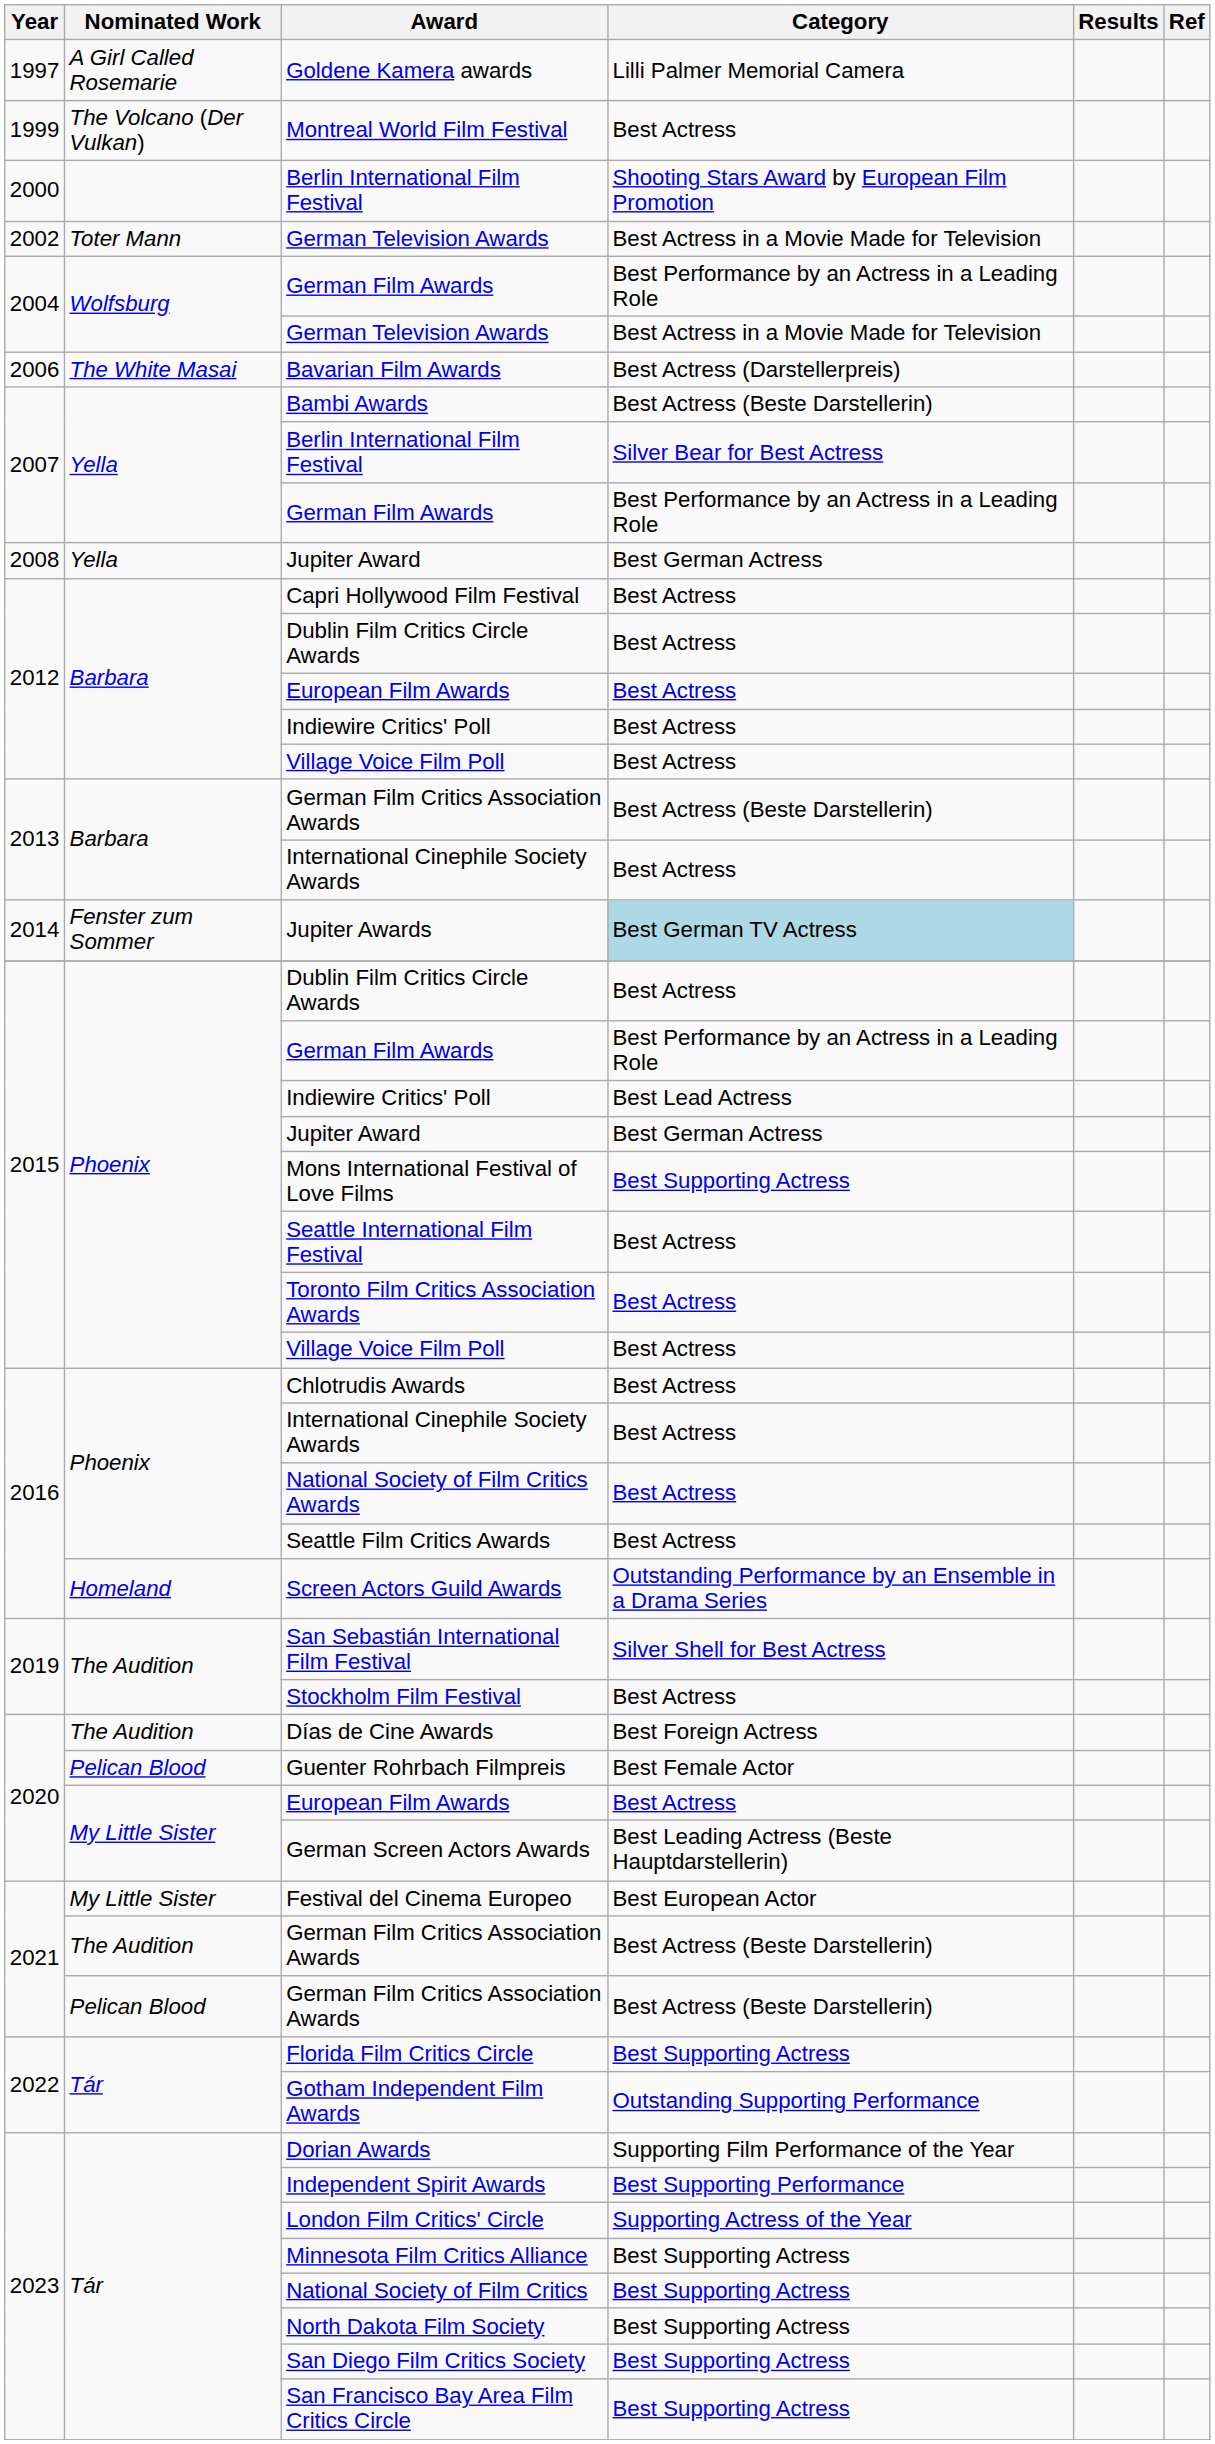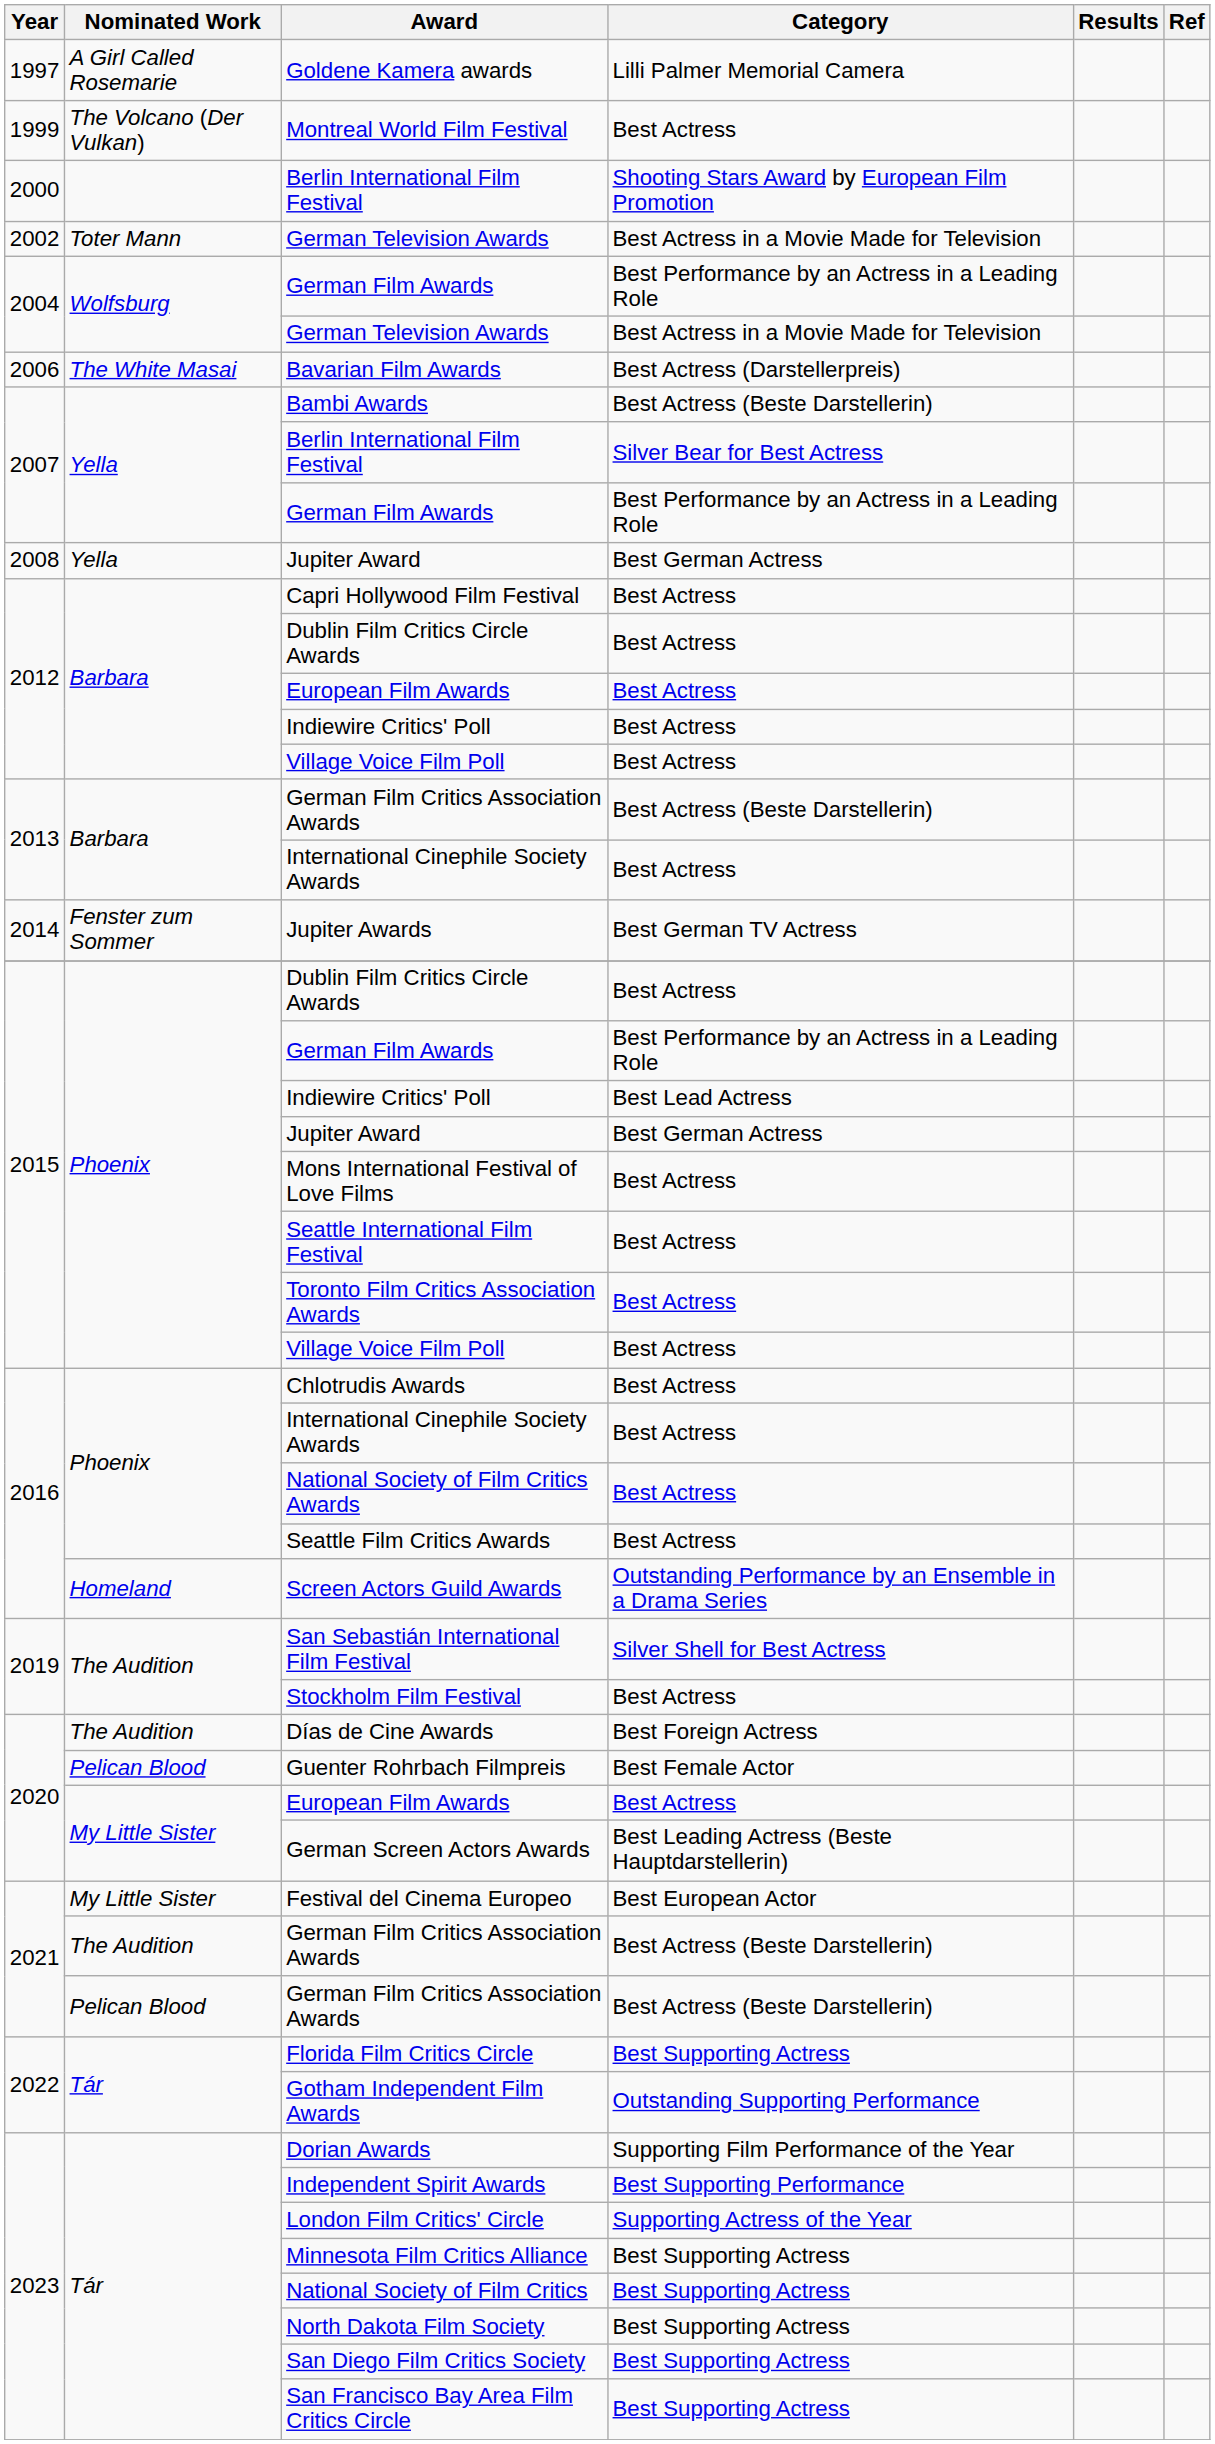(735, 929) lightblue background -> (735, 929) no background
(731, 1181) Best Supporting Actress -> (674, 1181) Best Actress
